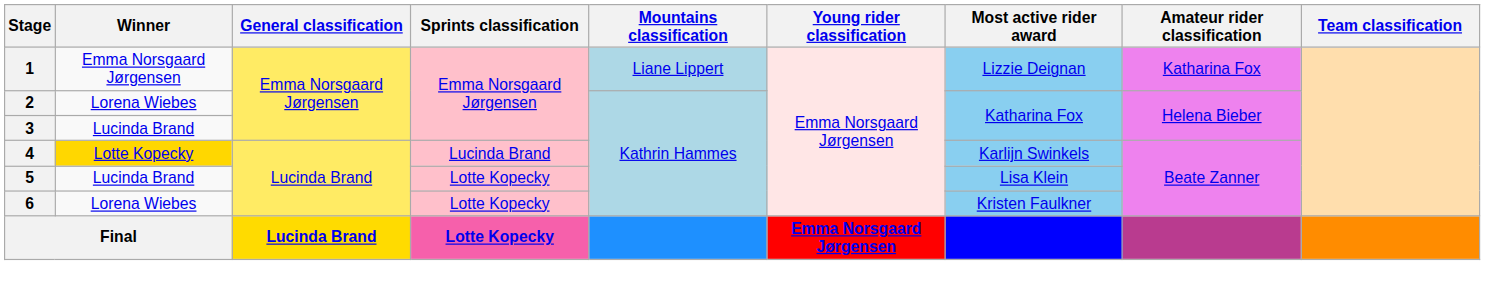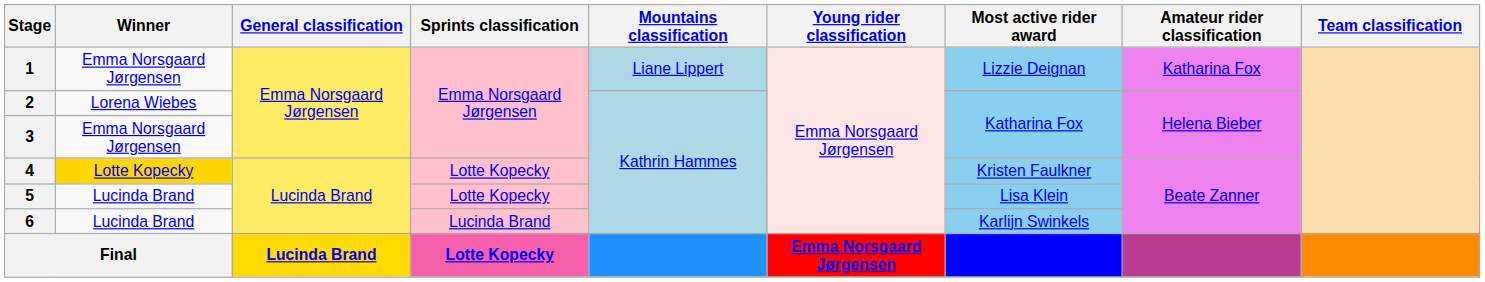(144, 128) Lucinda Brand -> (144, 137) Emma Norsgaard Jørgensen
(500, 153) Lucinda Brand -> (500, 171) Lotte Kopecky
(1034, 153) Karlijn Swinkels -> (1034, 171) Kristen Faulkner
(144, 204) Lorena Wiebes -> (144, 221) Lucinda Brand
(500, 204) Lotte Kopecky -> (500, 221) Lucinda Brand
(1034, 204) Kristen Faulkner -> (1034, 221) Karlijn Swinkels
